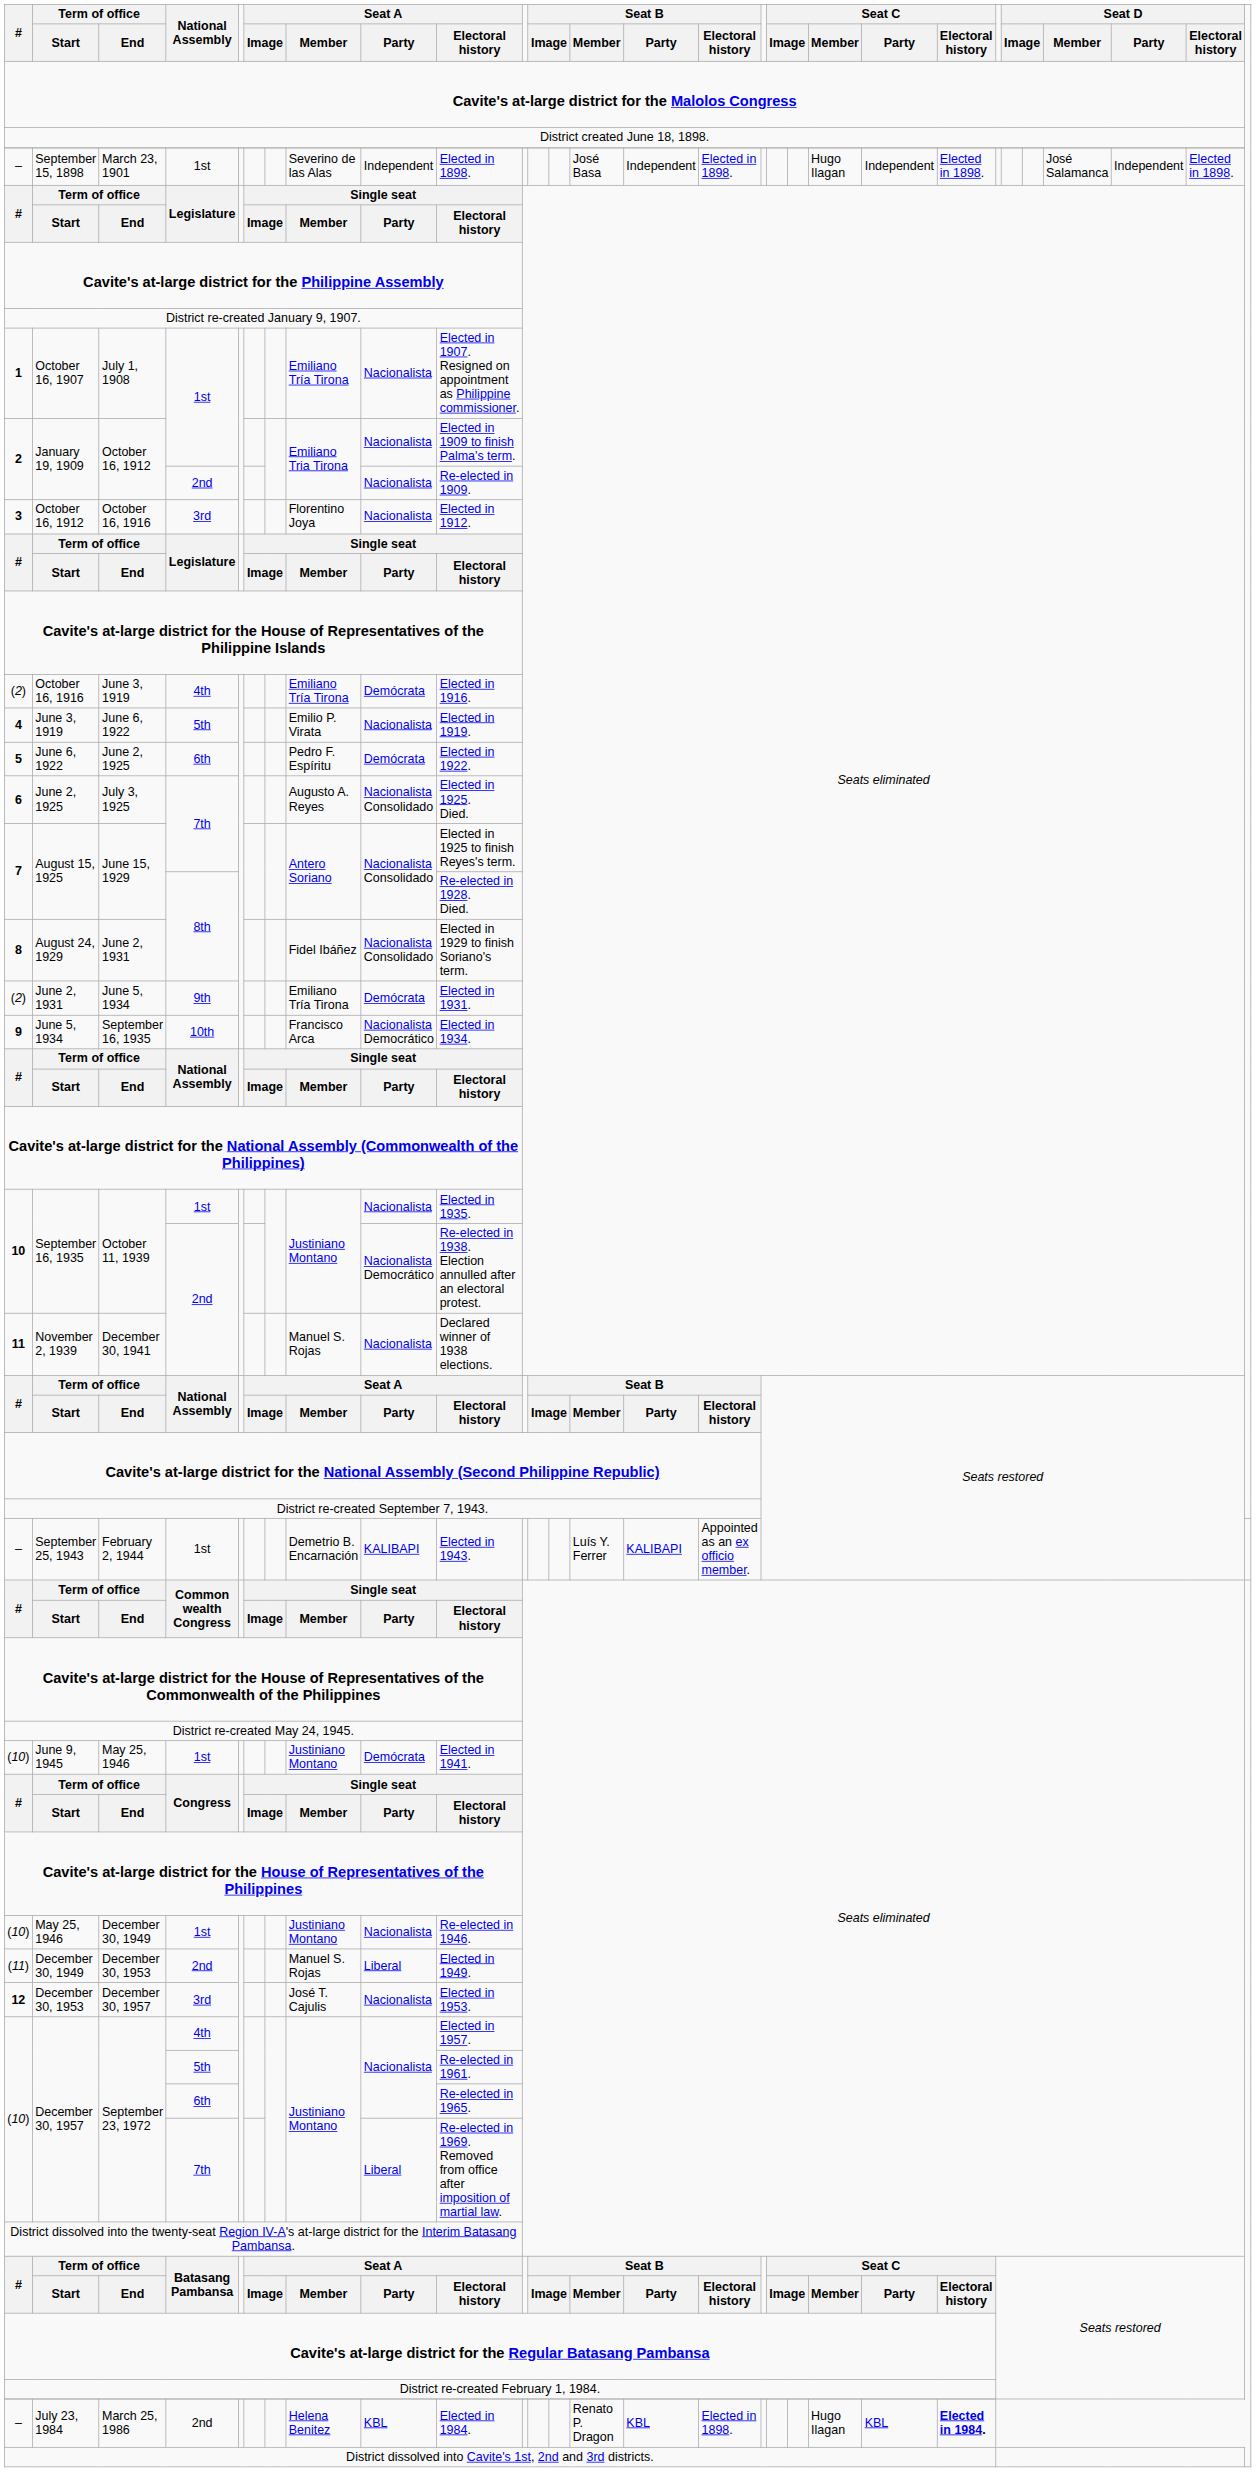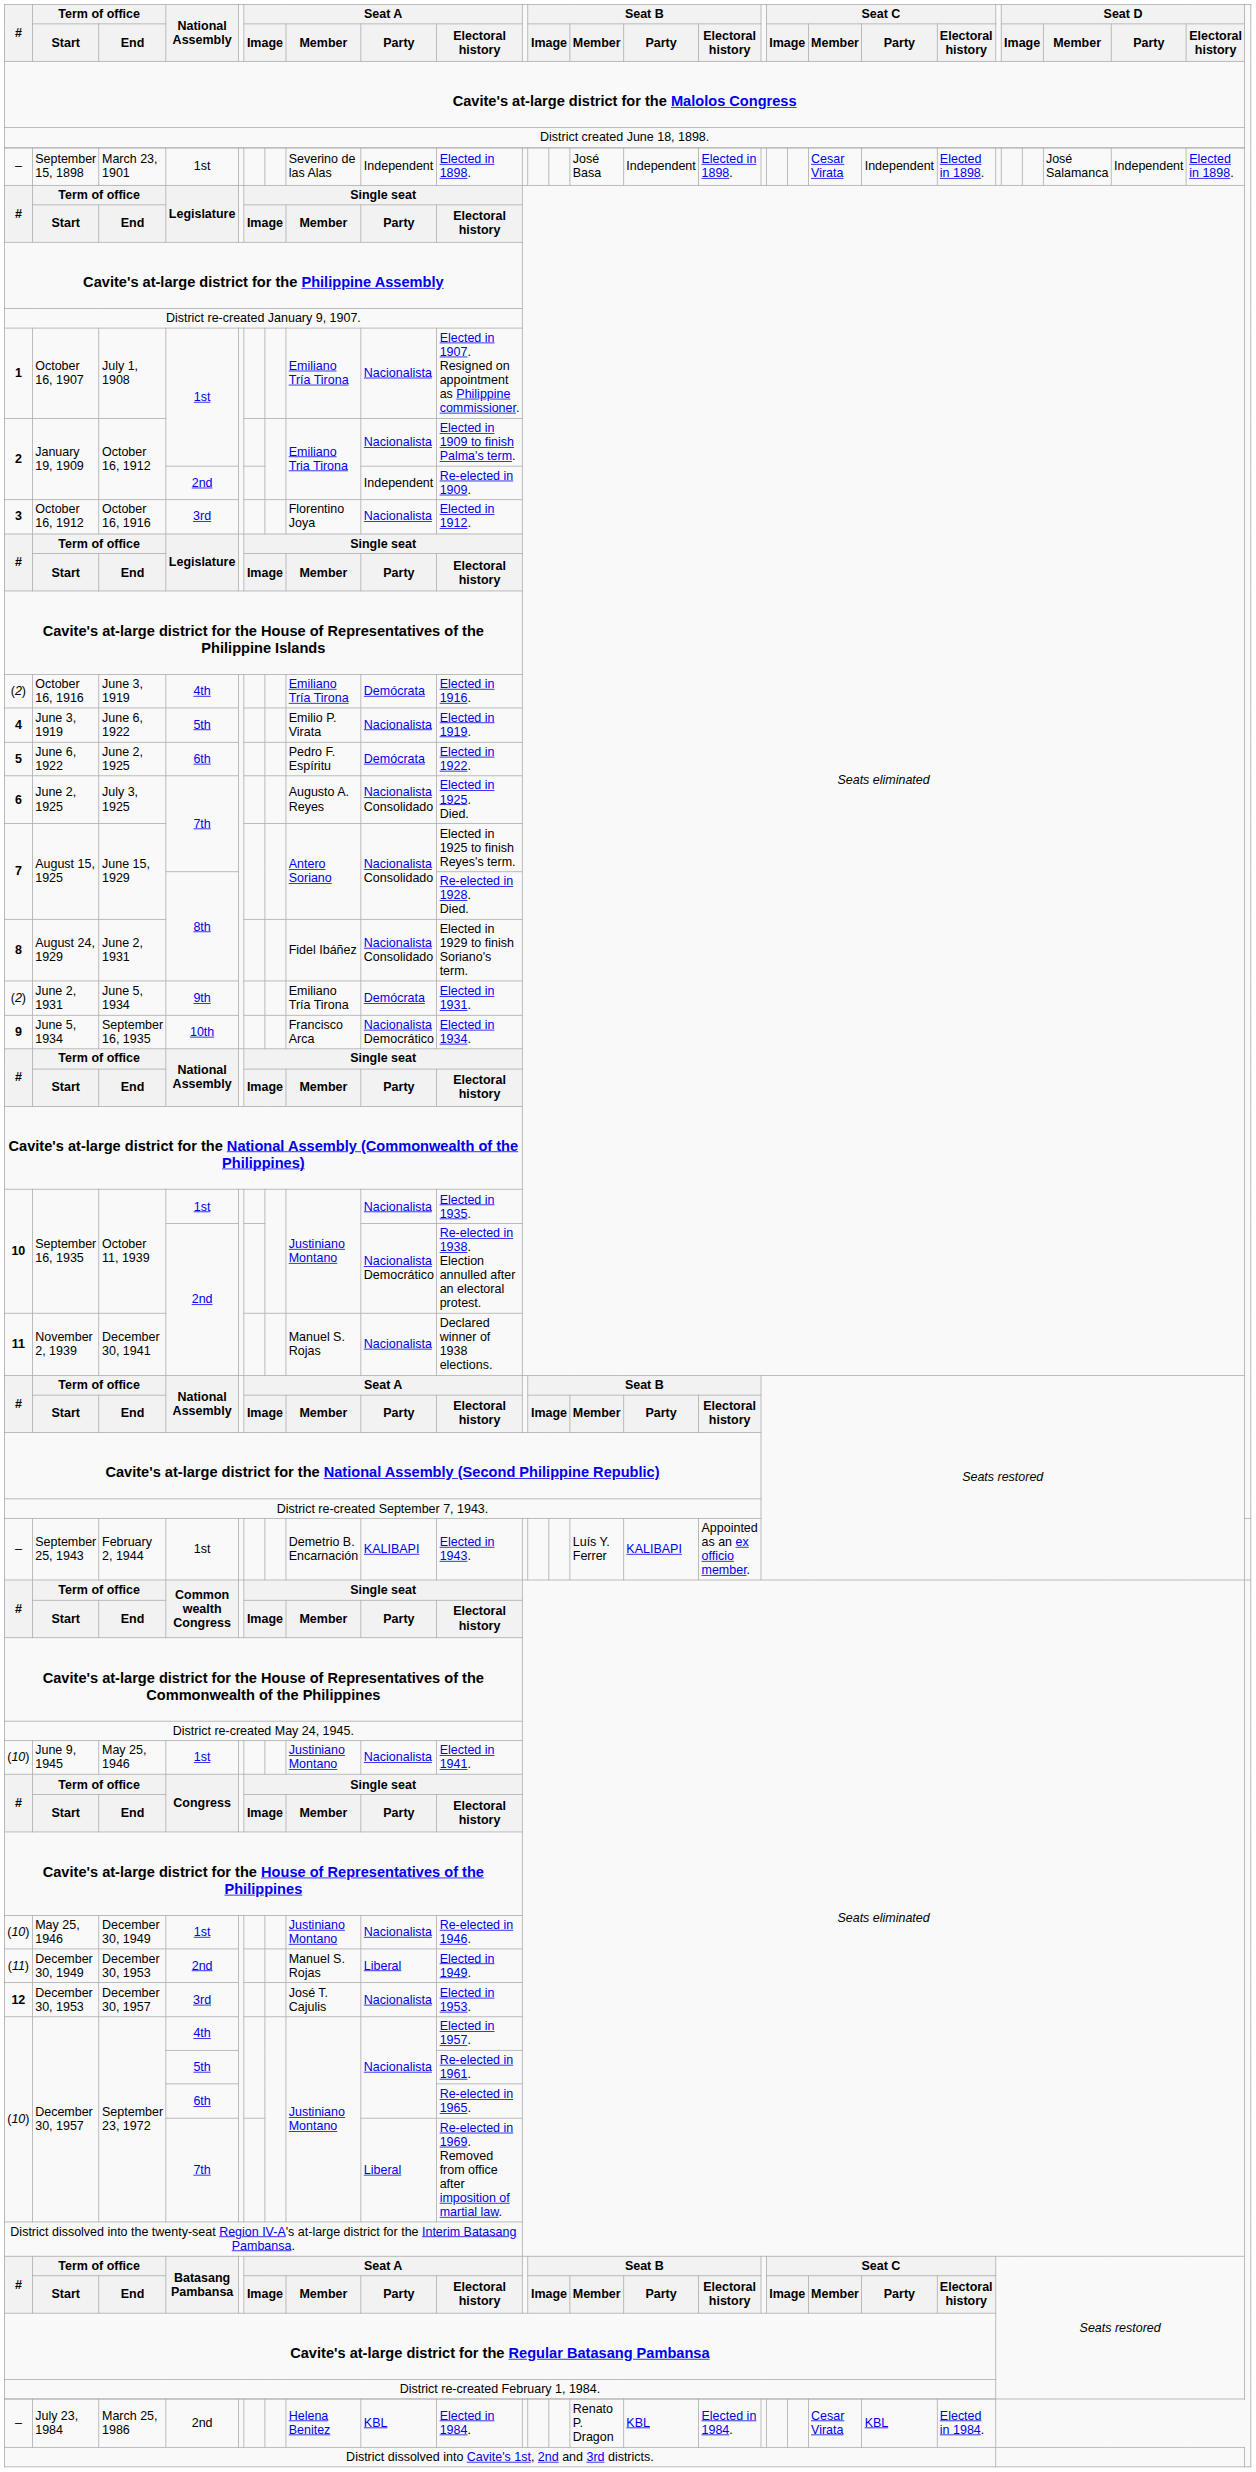(828, 166) Hugo Ilagan -> (828, 166) Cesar Virata
(398, 483) Nacionalista -> (399, 483) Independent
(394, 1757) Demócrata -> (398, 1757) Nacionalista
(729, 2423) Elected in 1898. -> (729, 2423) Elected in 1984.
(828, 2423) Hugo Ilagan -> (828, 2423) Cesar Virata
(963, 2423) bold -> (962, 2423) normal
